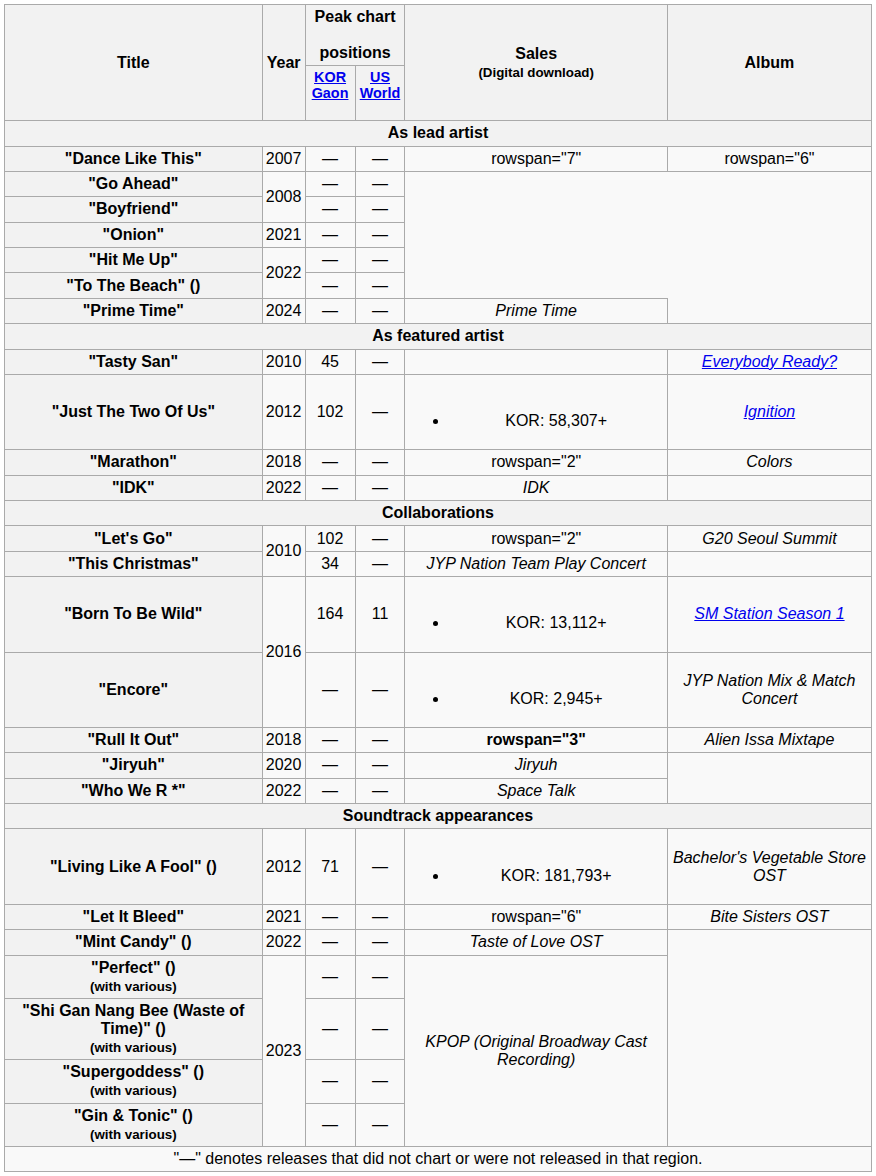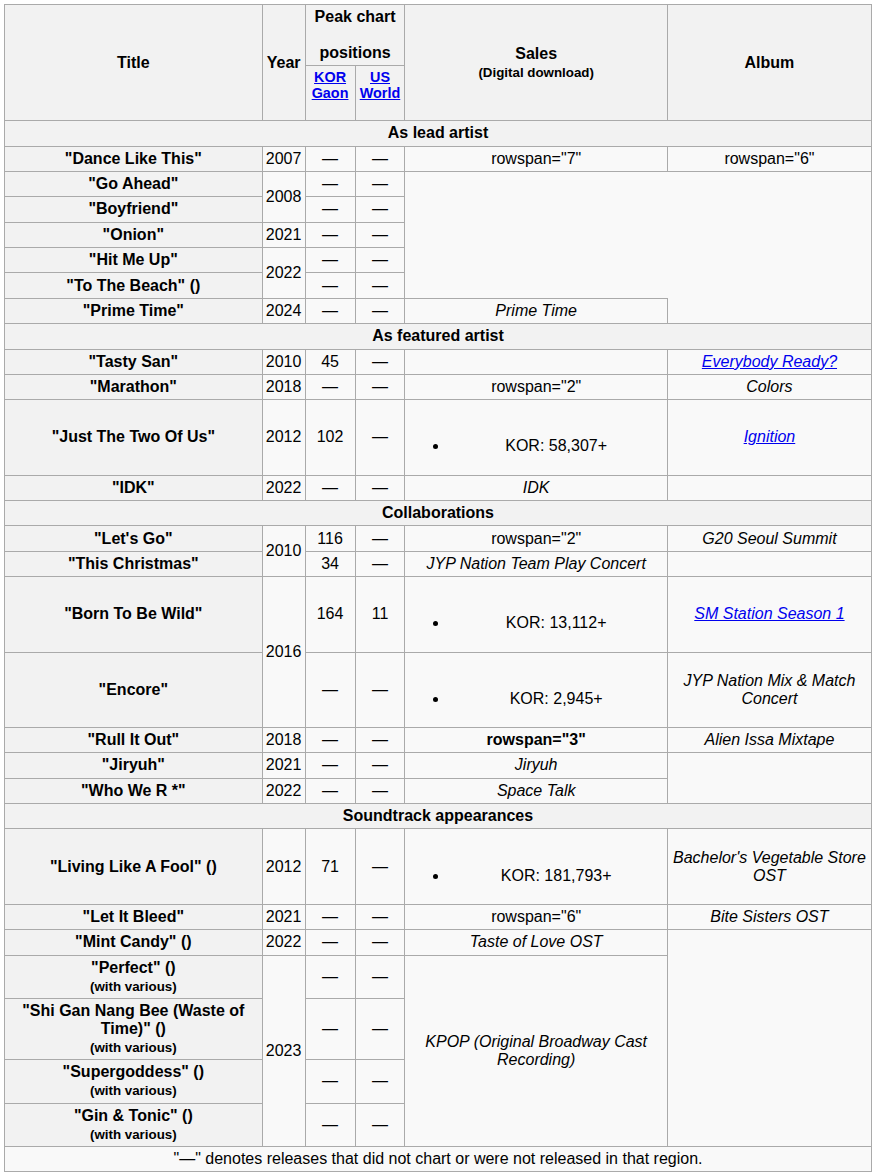rows swapped: (133, 412) <-> (133, 462)
(330, 538) 102 -> (330, 538) 116
(284, 765) 2020 -> (284, 765) 2021
